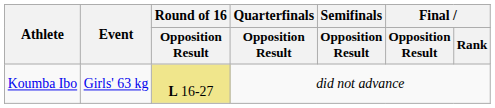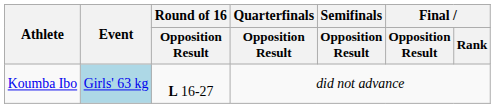(116, 84) no background -> (116, 84) lightblue background
(191, 92) khaki background -> (191, 92) no background
